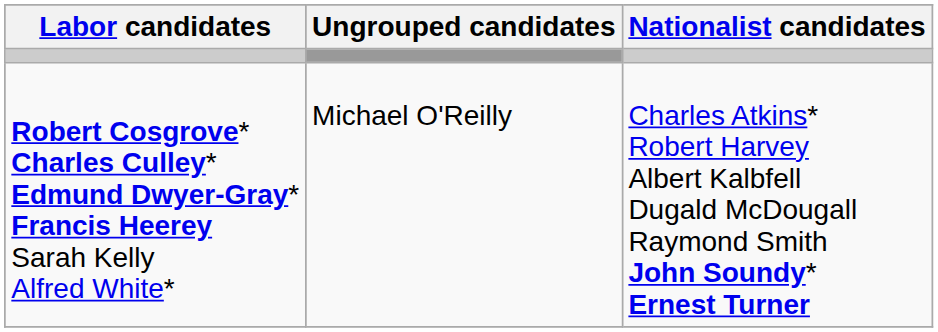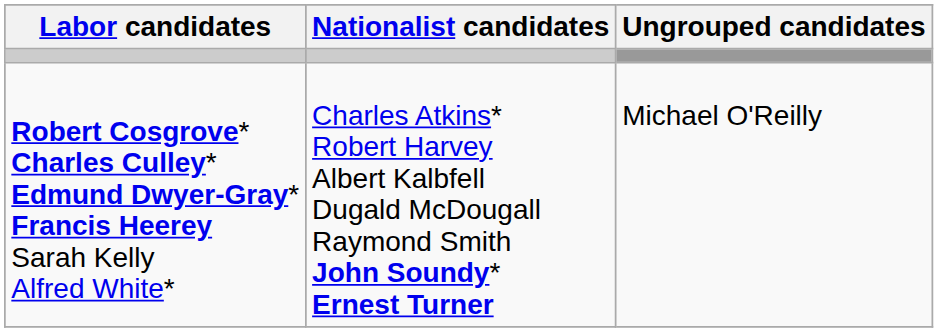columns swapped: (777, 26) <-> (464, 26)
